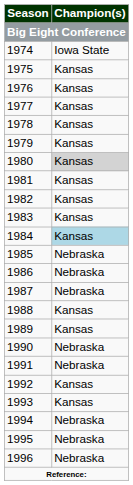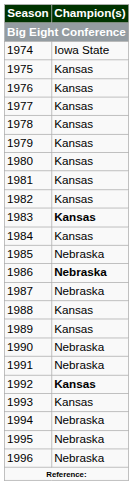(74, 161) lightgrey background -> (74, 161) no background
(74, 217) normal -> (75, 217) bold
(74, 236) lightblue background -> (74, 236) no background
(79, 273) normal -> (80, 273) bold
(74, 384) normal -> (75, 384) bold
